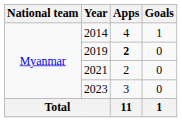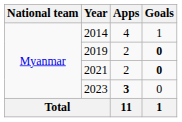(126, 51) bold -> (126, 51) normal
(159, 51) normal -> (159, 51) bold
(159, 70) normal -> (159, 70) bold
(126, 88) normal -> (126, 88) bold
